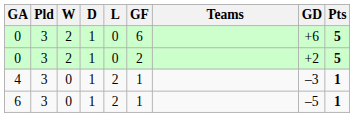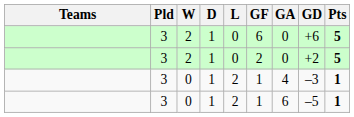columns swapped: (225, 15) <-> (18, 15)
